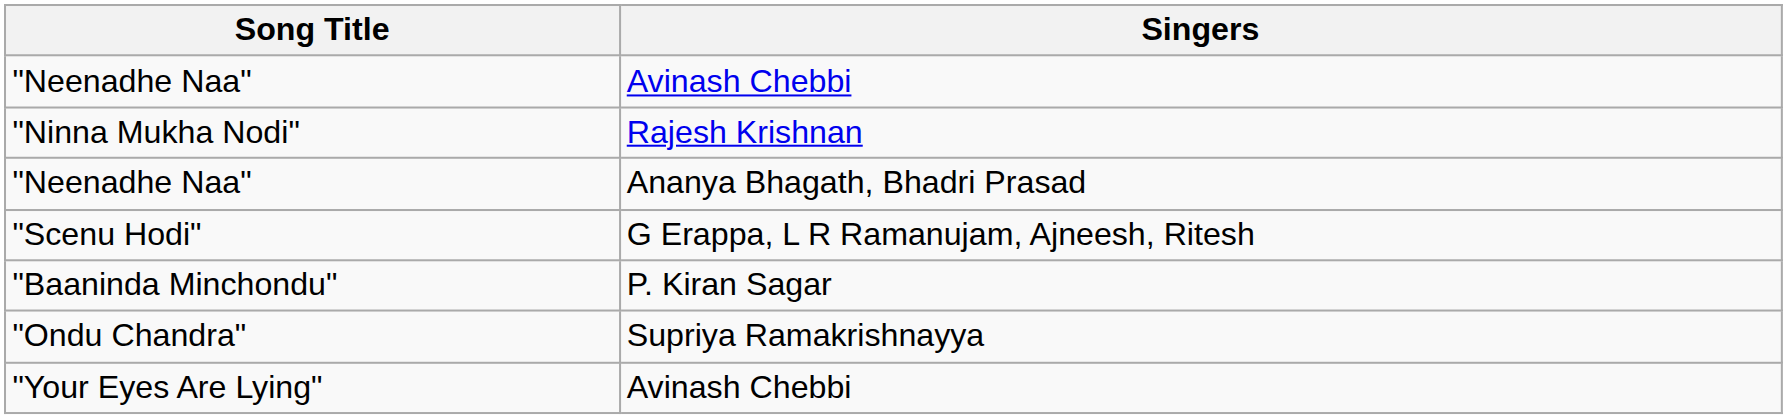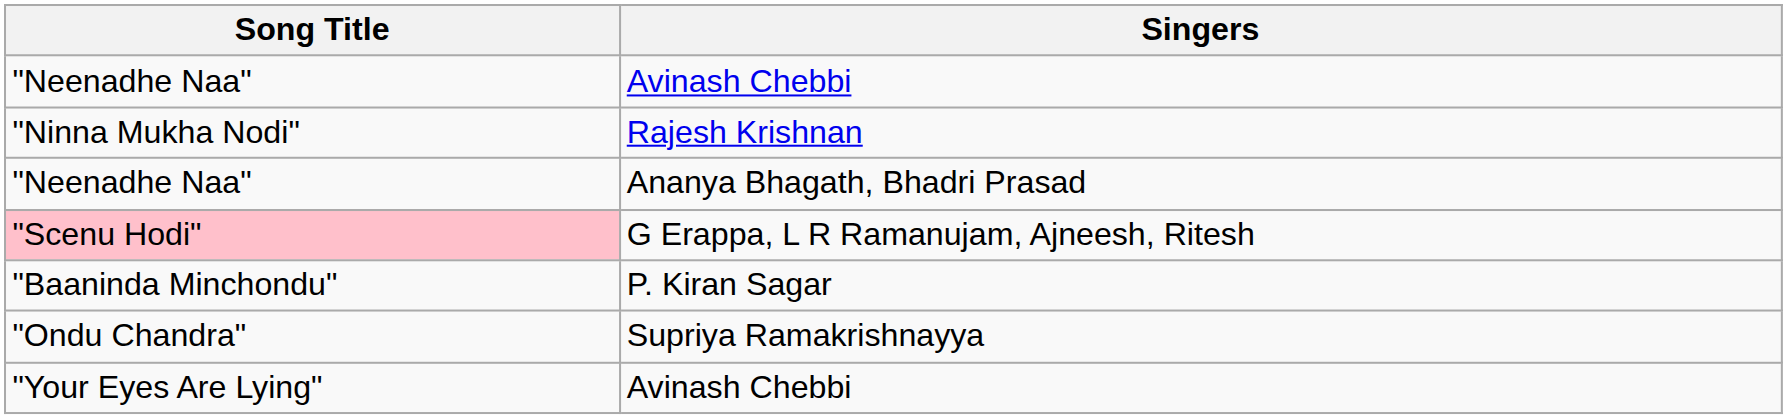(107, 234) no background -> (107, 234) pink background
